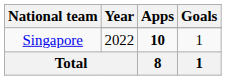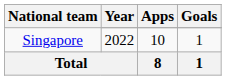(158, 39) bold -> (158, 39) normal
